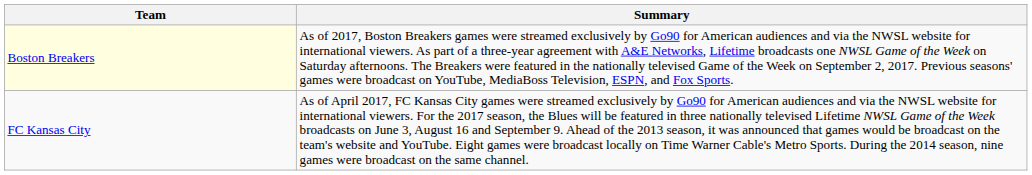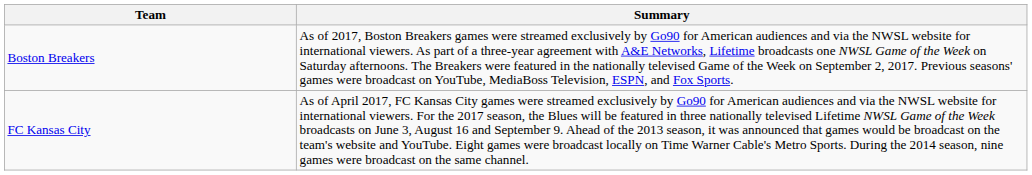(51, 57) lightyellow background -> (51, 57) no background
